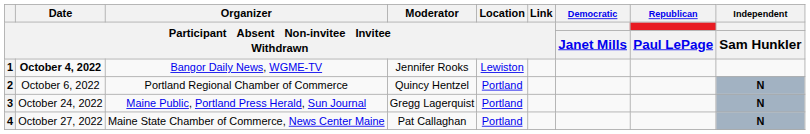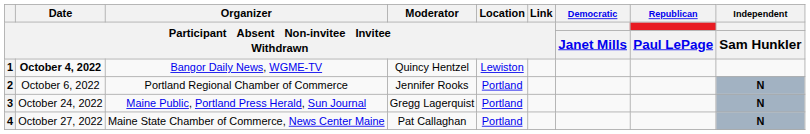(432, 68) Jennifer Rooks -> (432, 68) Quincy Hentzel
(432, 85) Quincy Hentzel -> (432, 85) Jennifer Rooks
